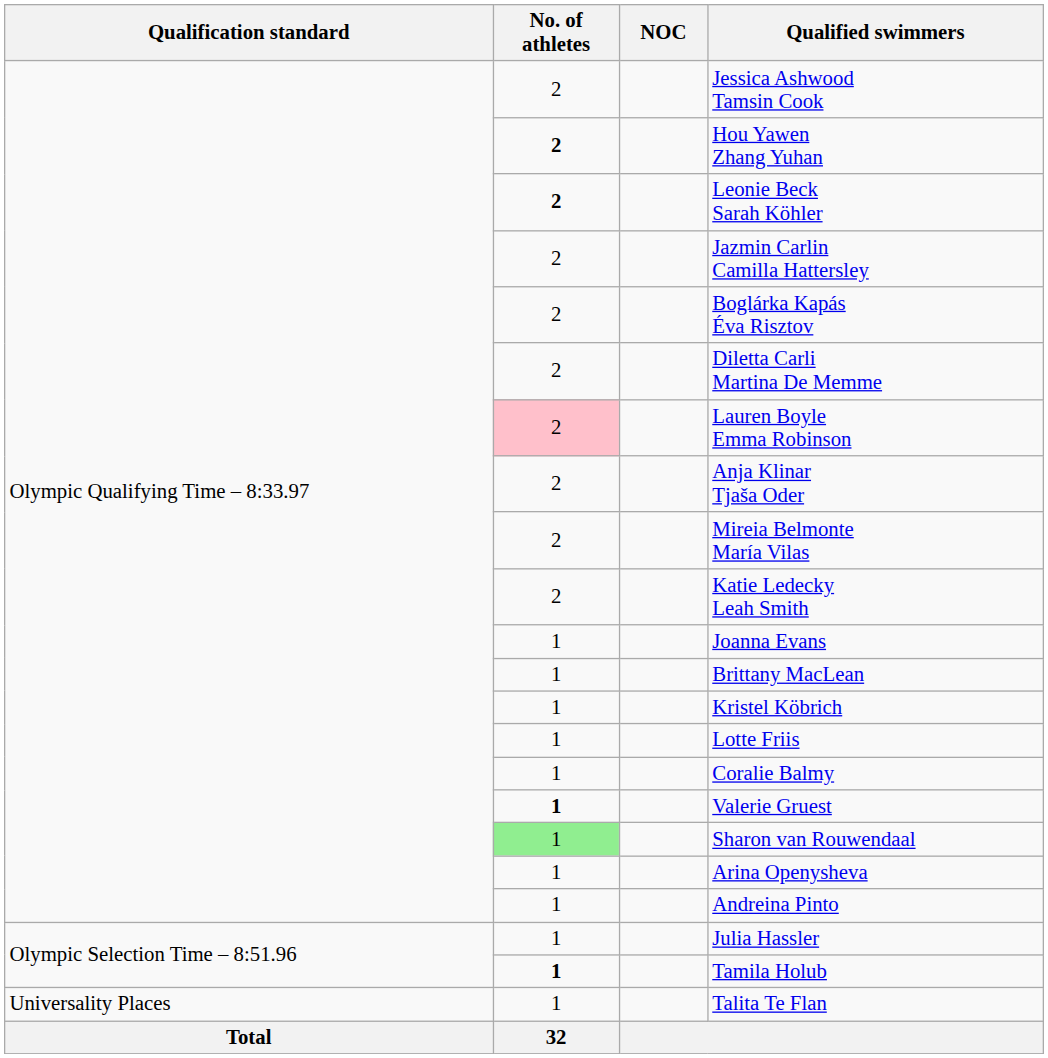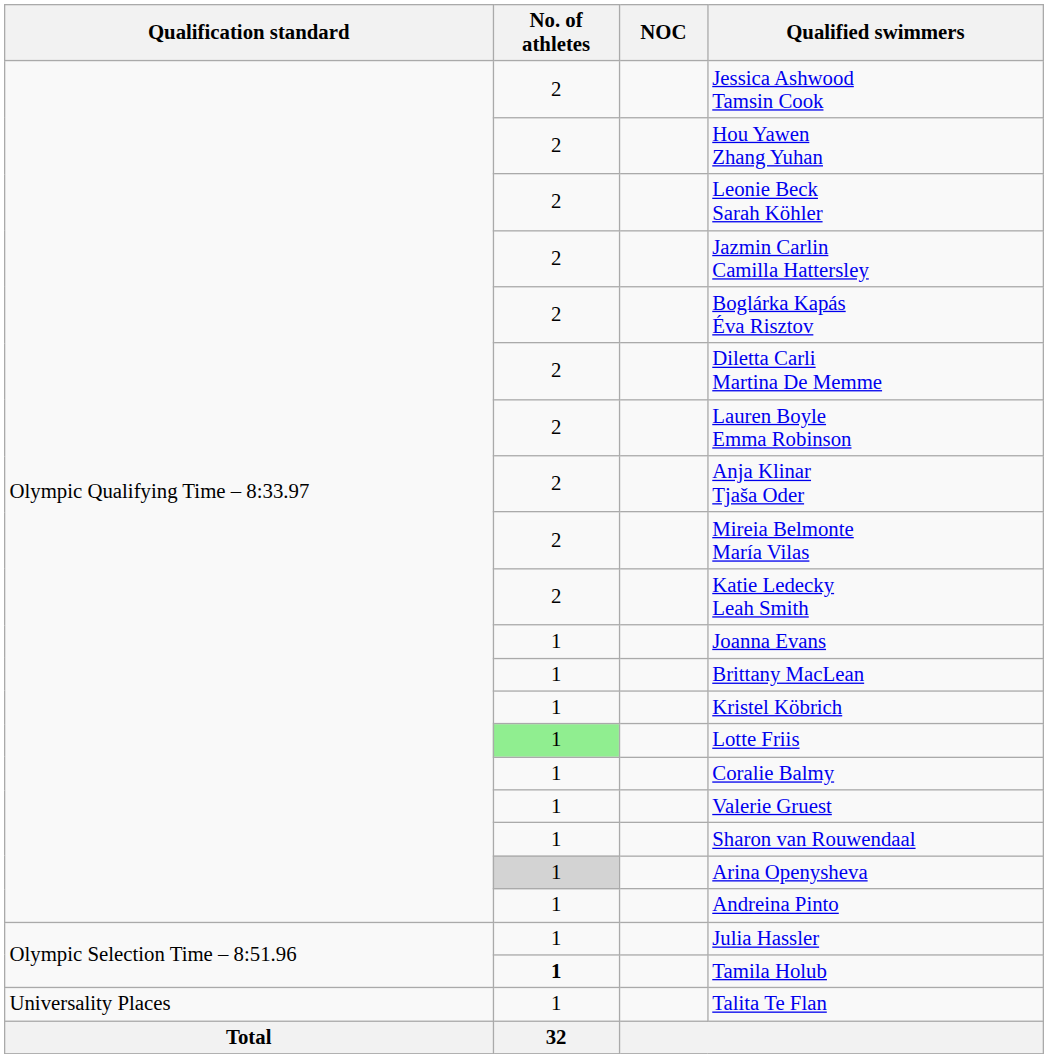(556, 145) bold -> (556, 145) normal
(556, 201) bold -> (556, 201) normal
(556, 427) pink background -> (556, 427) no background
(556, 740) no background -> (556, 740) lightgreen background
(556, 806) bold -> (556, 806) normal
(556, 839) lightgreen background -> (556, 839) no background
(556, 872) no background -> (556, 872) lightgrey background
